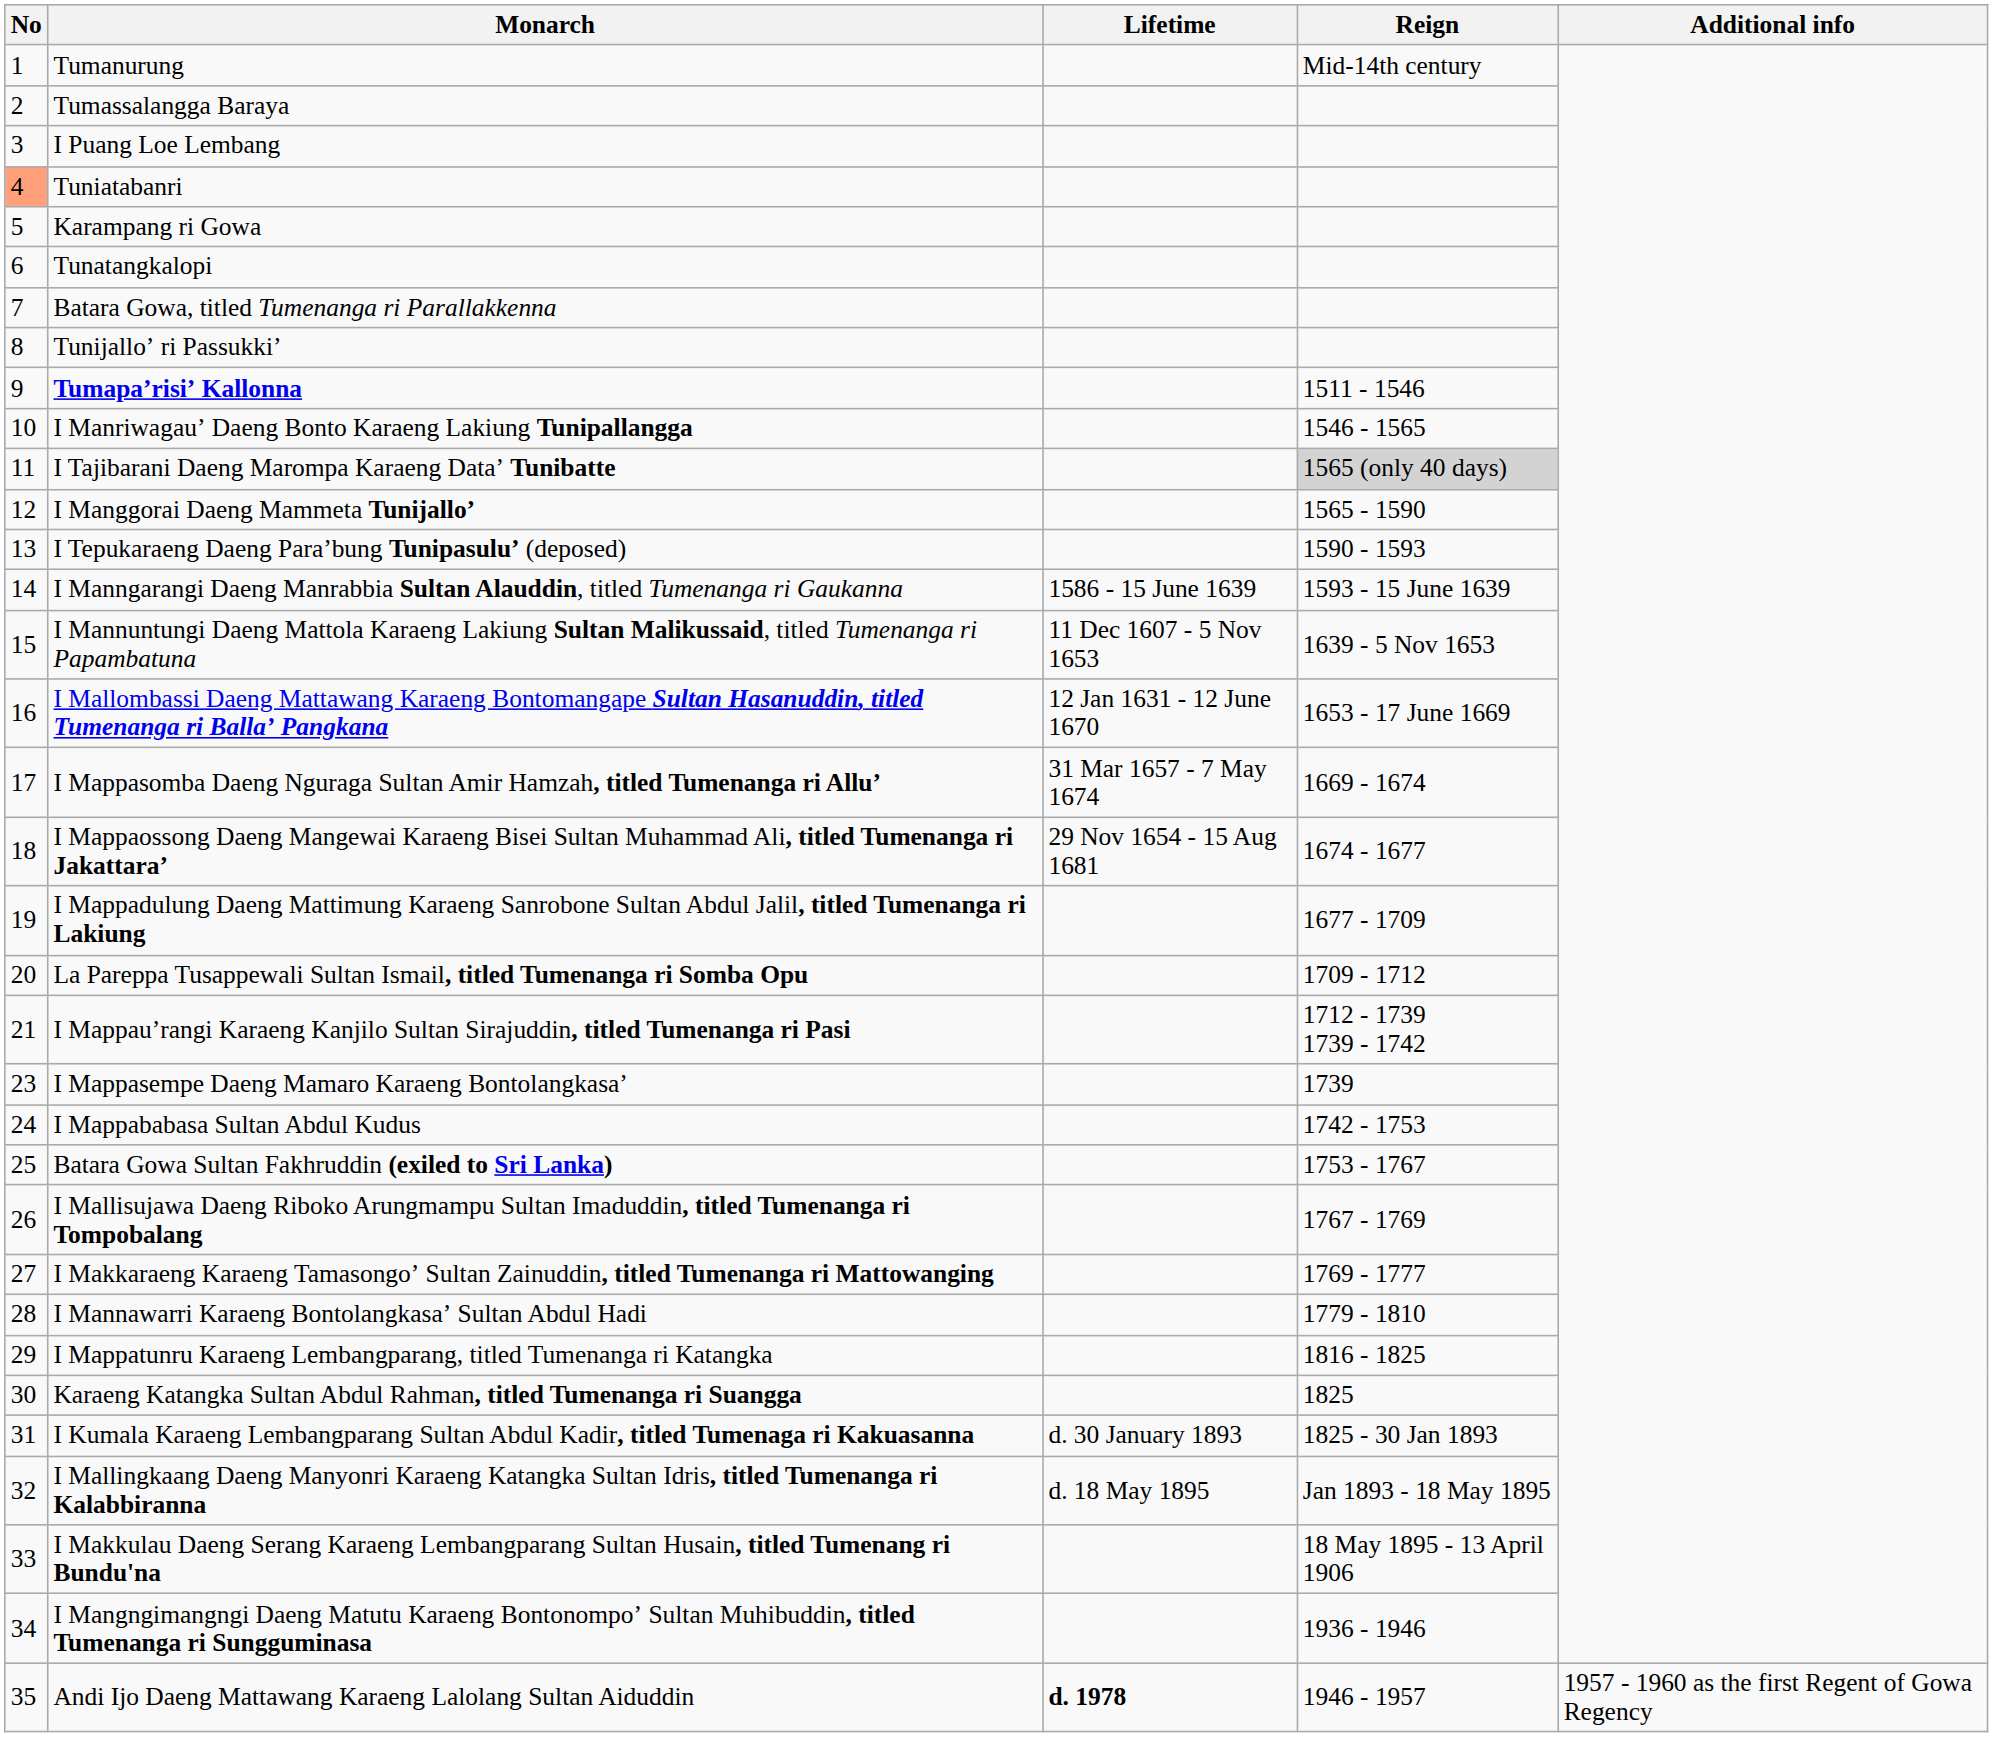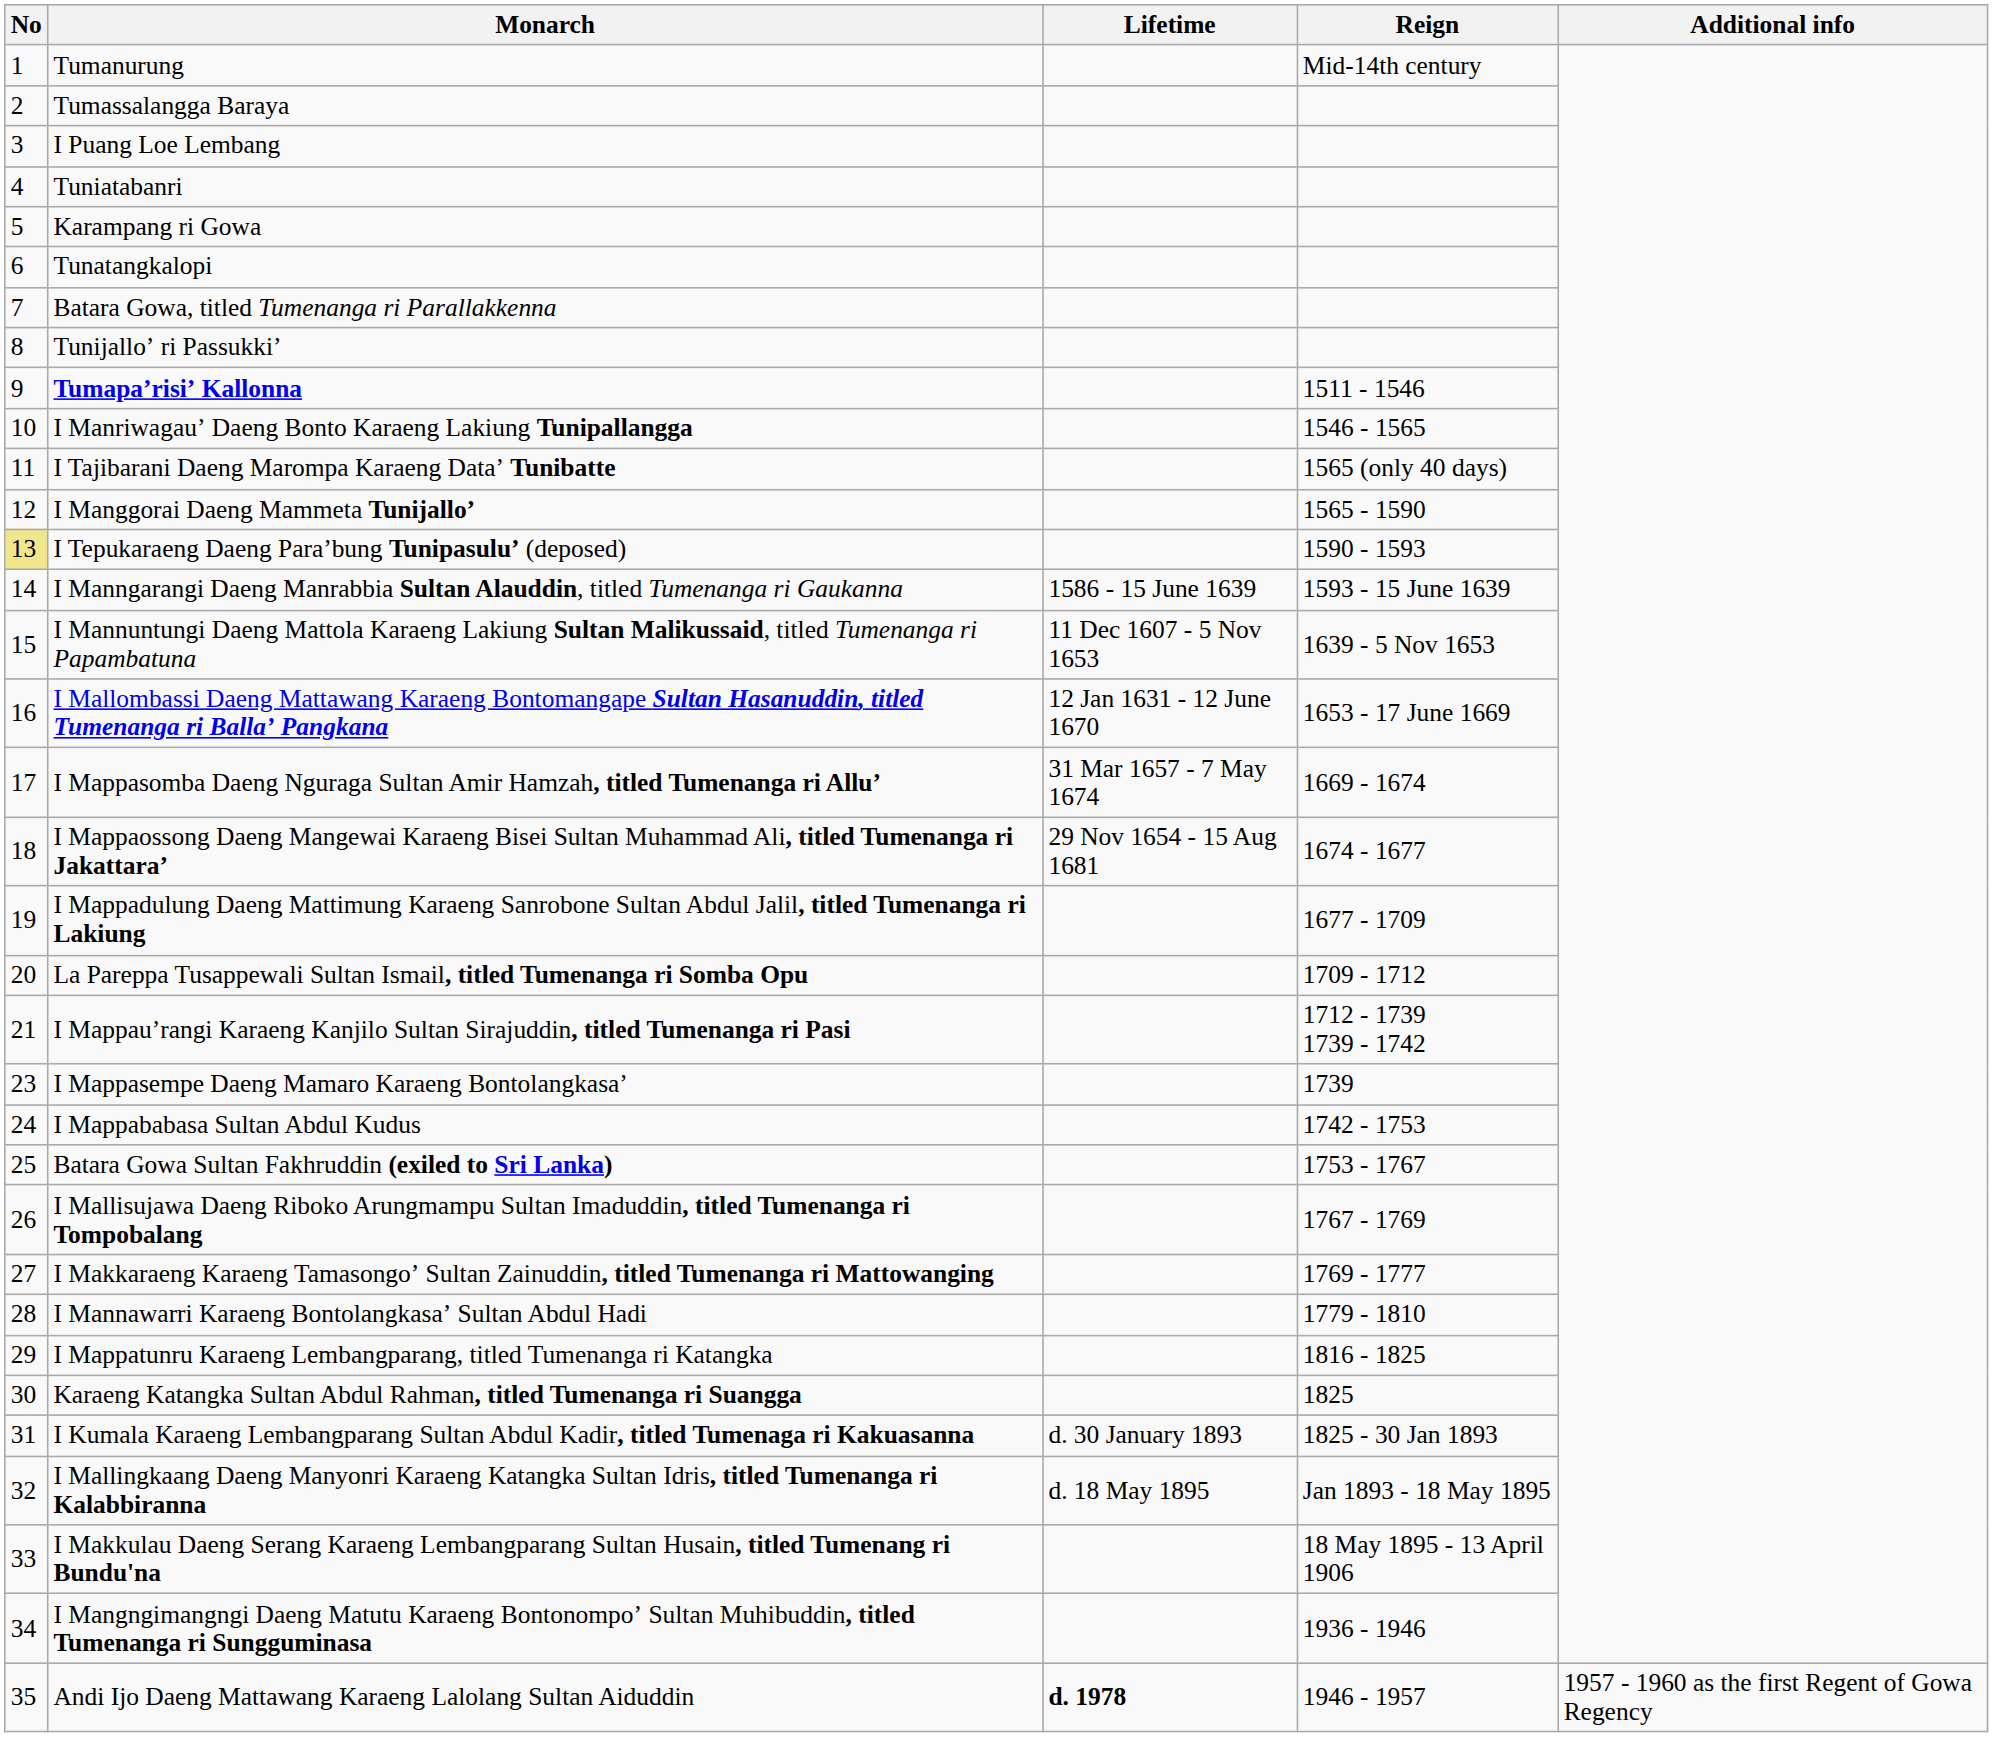(17, 186) lightsalmon background -> (17, 186) no background
(1405, 468) lightgrey background -> (1405, 468) no background
(23, 549) no background -> (23, 549) khaki background
